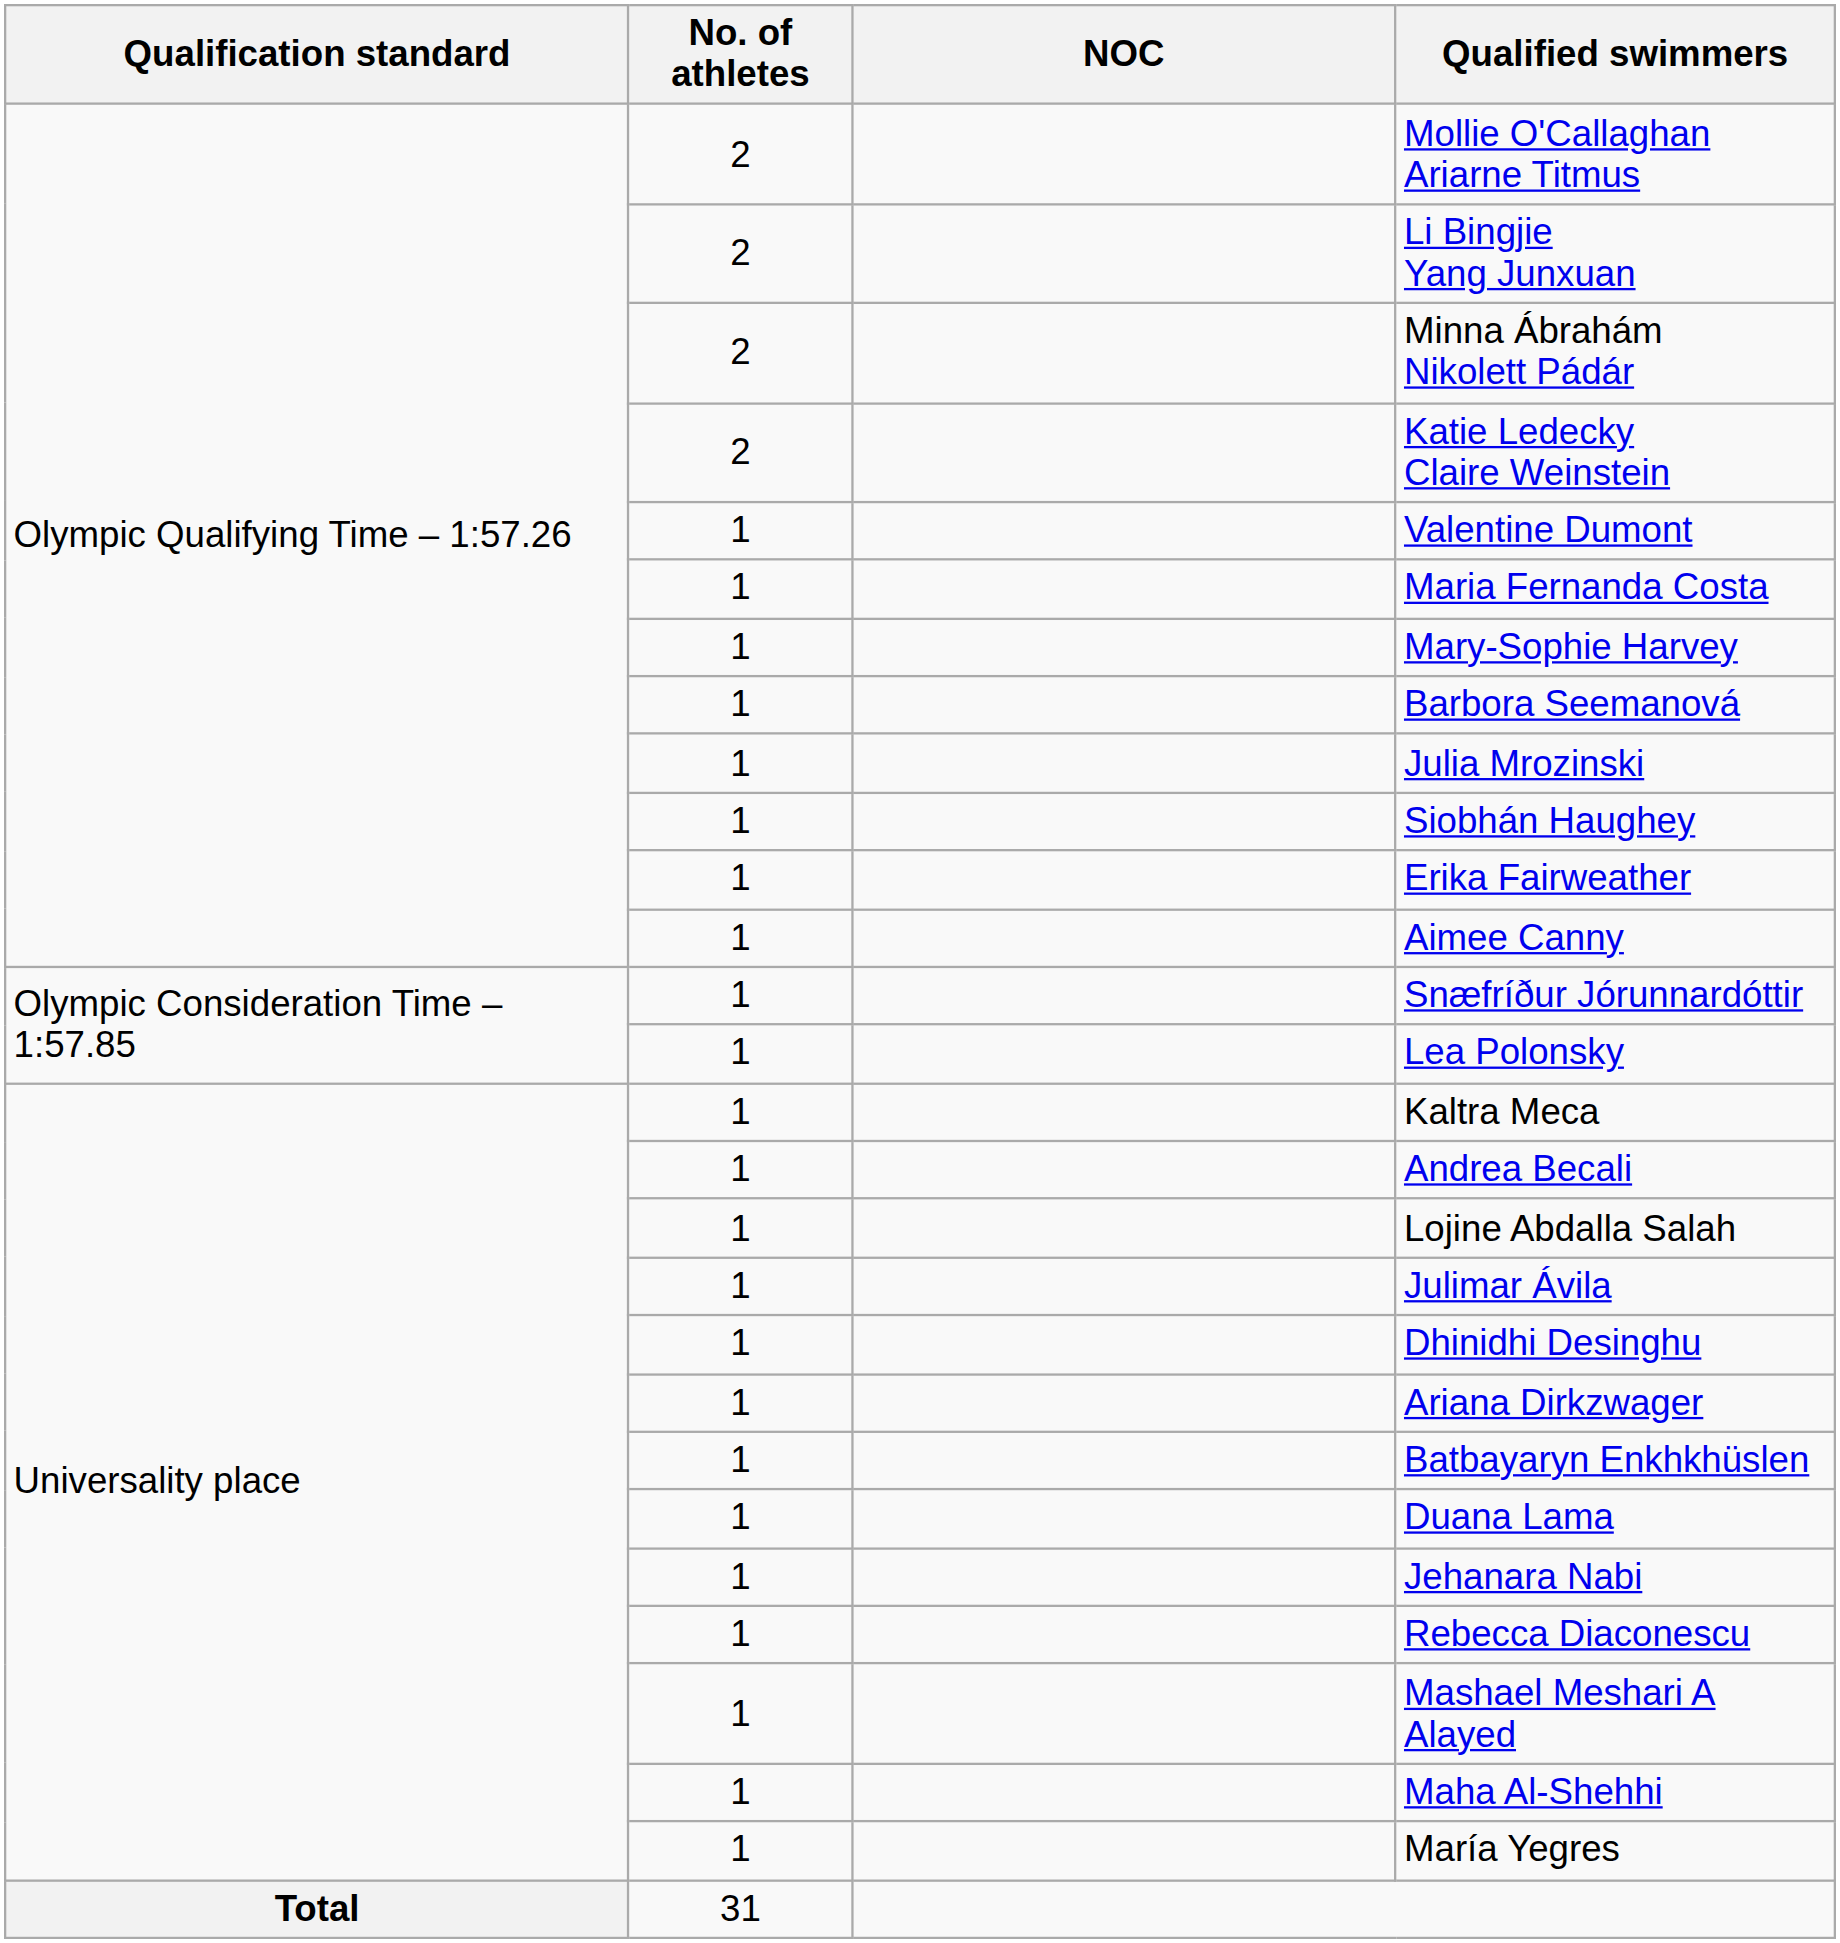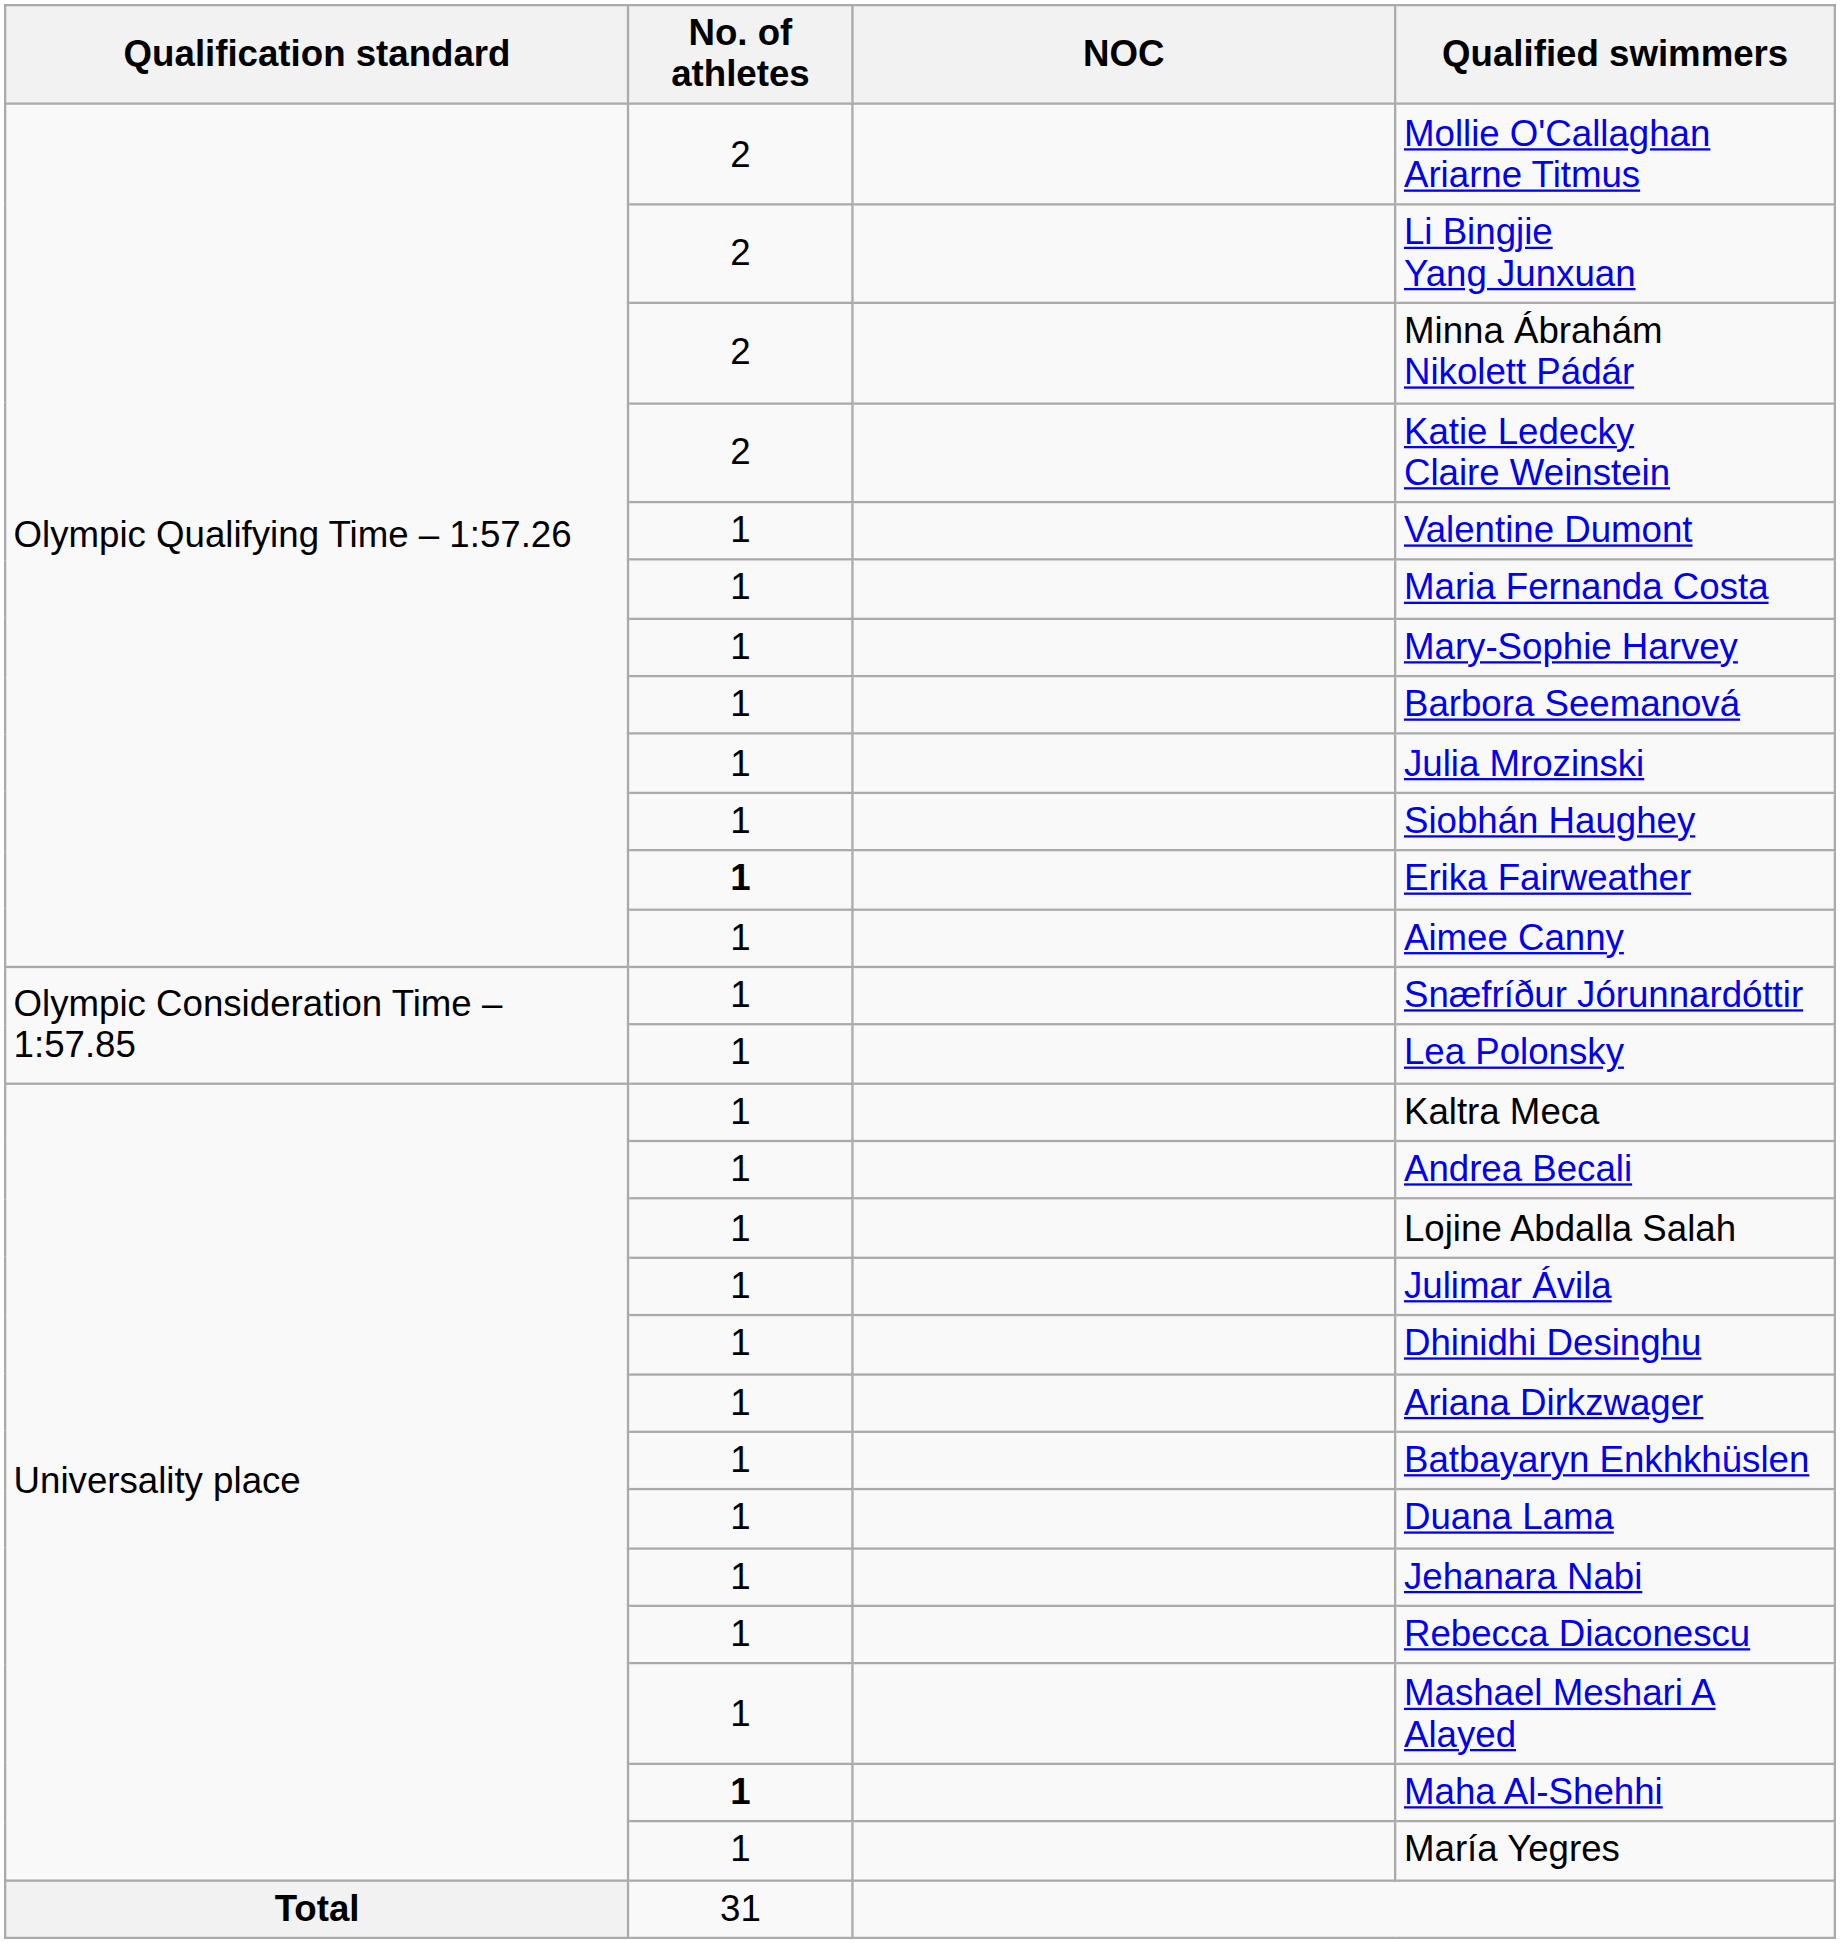(740, 878) normal -> (740, 878) bold
(740, 1791) normal -> (740, 1791) bold
